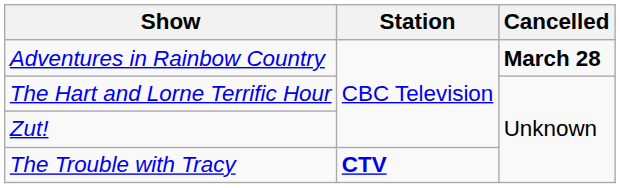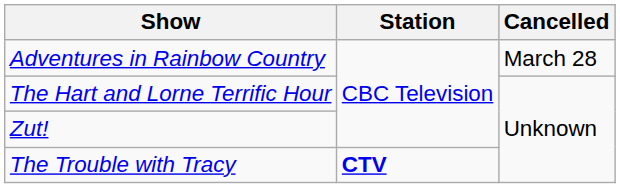(552, 57) bold -> (550, 57) normal
